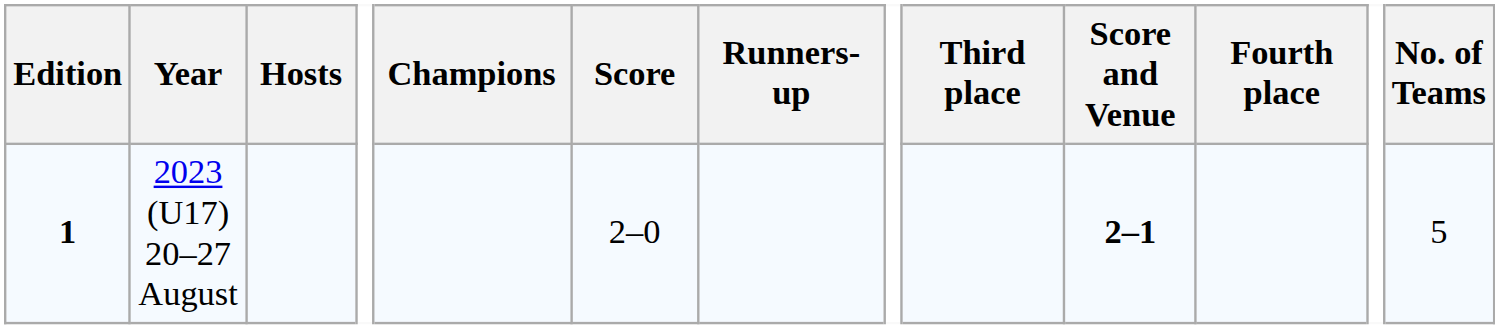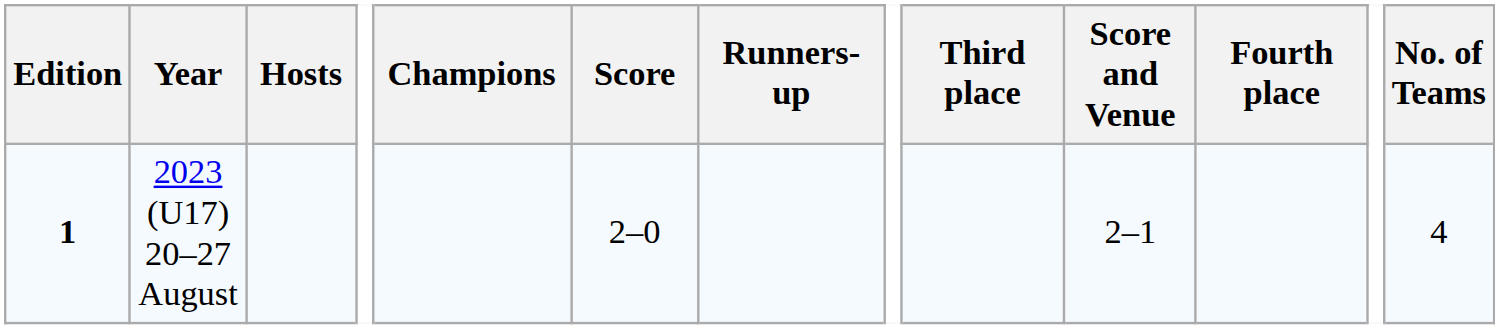(1130, 232) bold -> (1130, 232) normal
(1439, 232) 5 -> (1439, 232) 4
